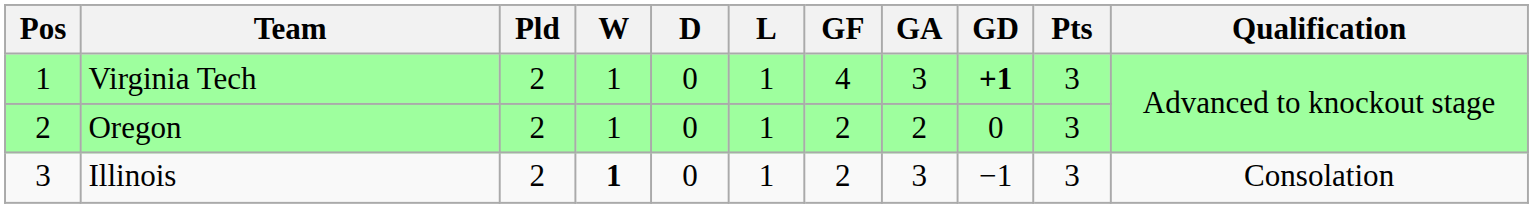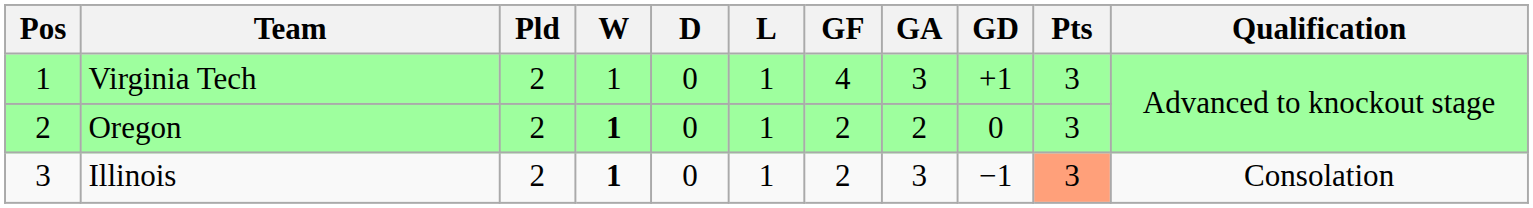(996, 78) bold -> (996, 78) normal
(614, 127) normal -> (614, 127) bold
(1072, 176) no background -> (1072, 176) lightsalmon background
